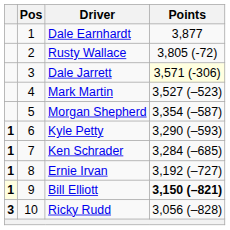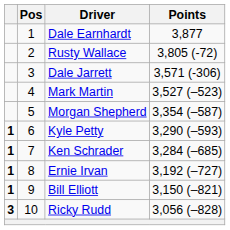(187, 73) lightyellow background -> (187, 73) no background
(11, 190) lightyellow background -> (11, 190) no background
(187, 190) bold -> (187, 190) normal
